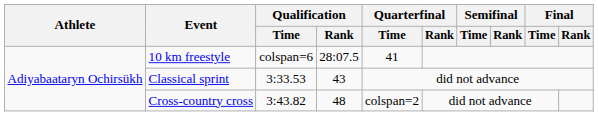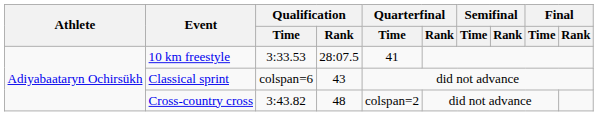(286, 57) colspan=6 -> (286, 57) 3:33.53
(286, 79) 3:33.53 -> (286, 79) colspan=6
